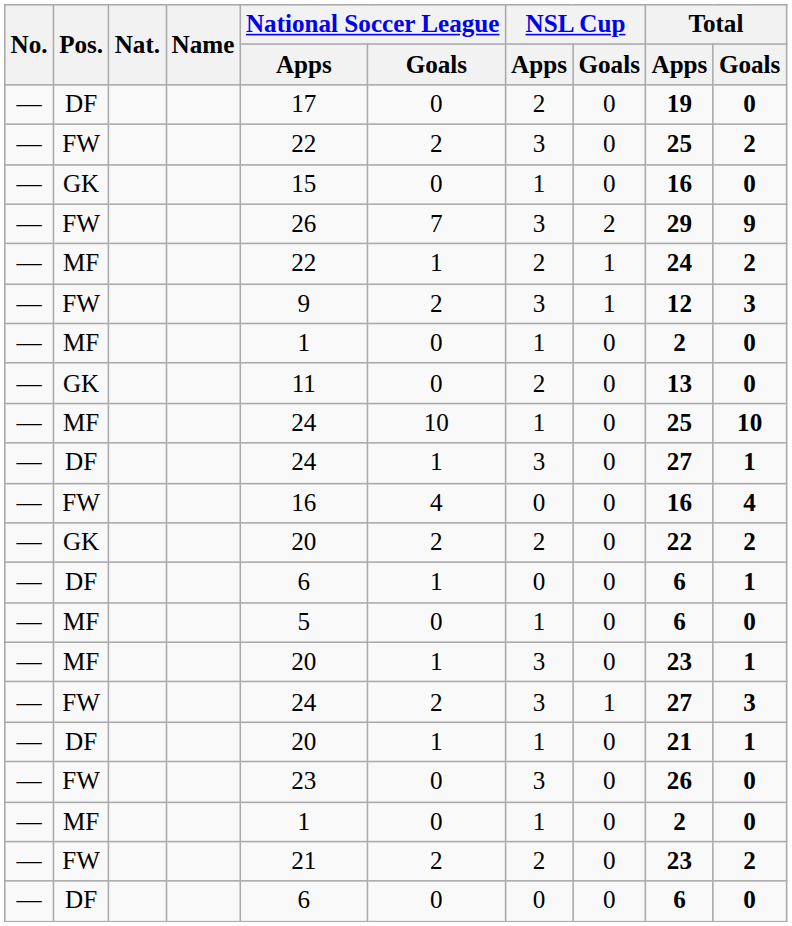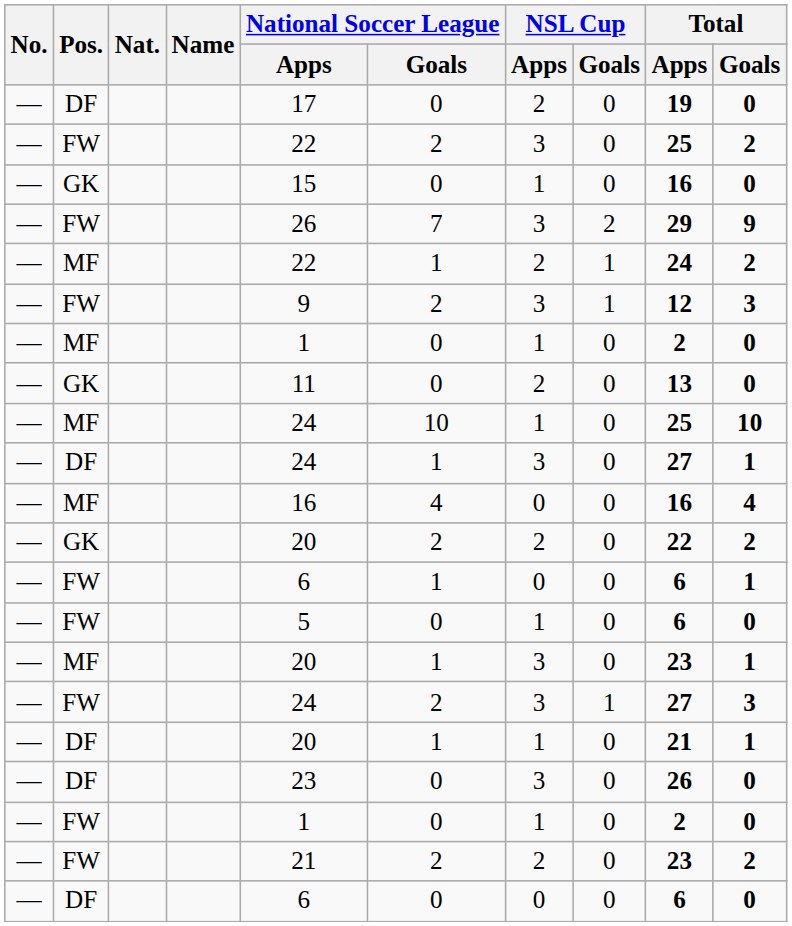(81, 502) FW -> (81, 502) MF
(81, 582) DF -> (81, 582) FW
(81, 622) MF -> (81, 622) FW
(81, 781) FW -> (81, 781) DF
(81, 821) MF -> (81, 821) FW
